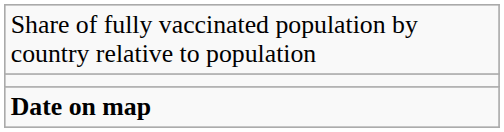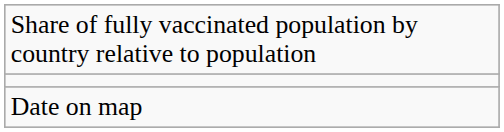(81, 106) bold -> (77, 106) normal
